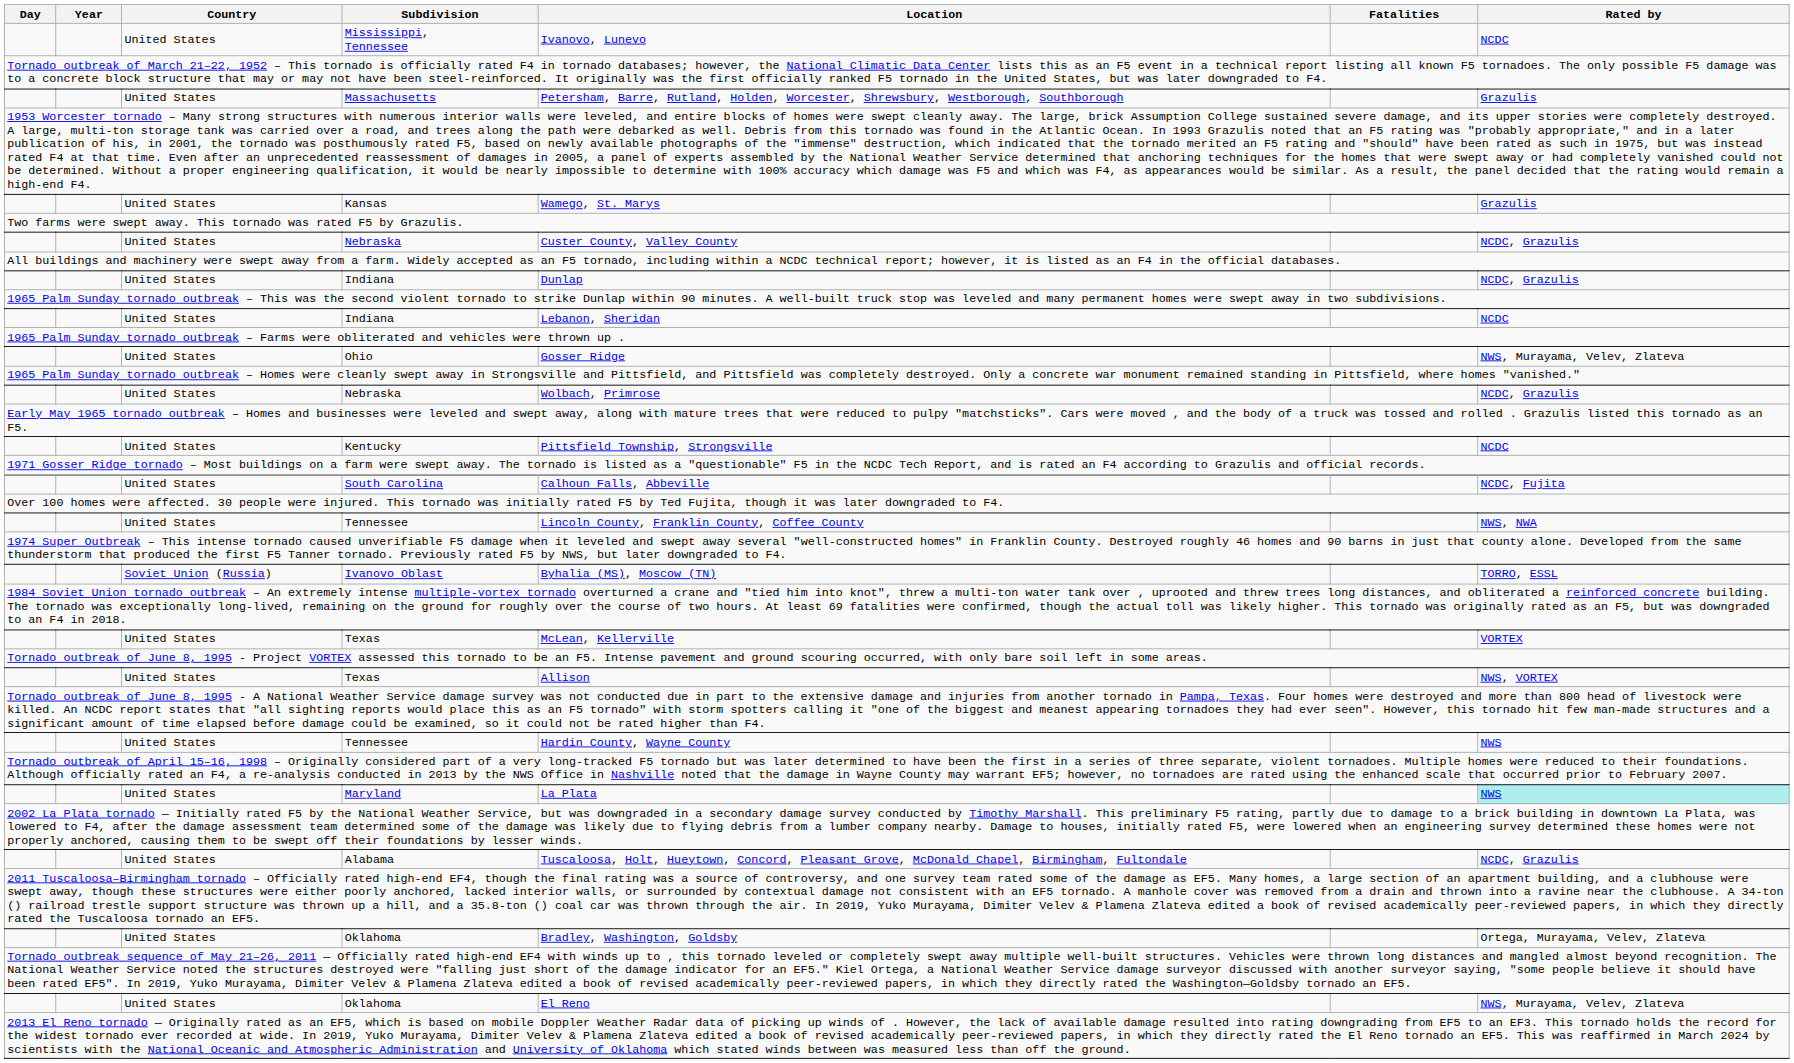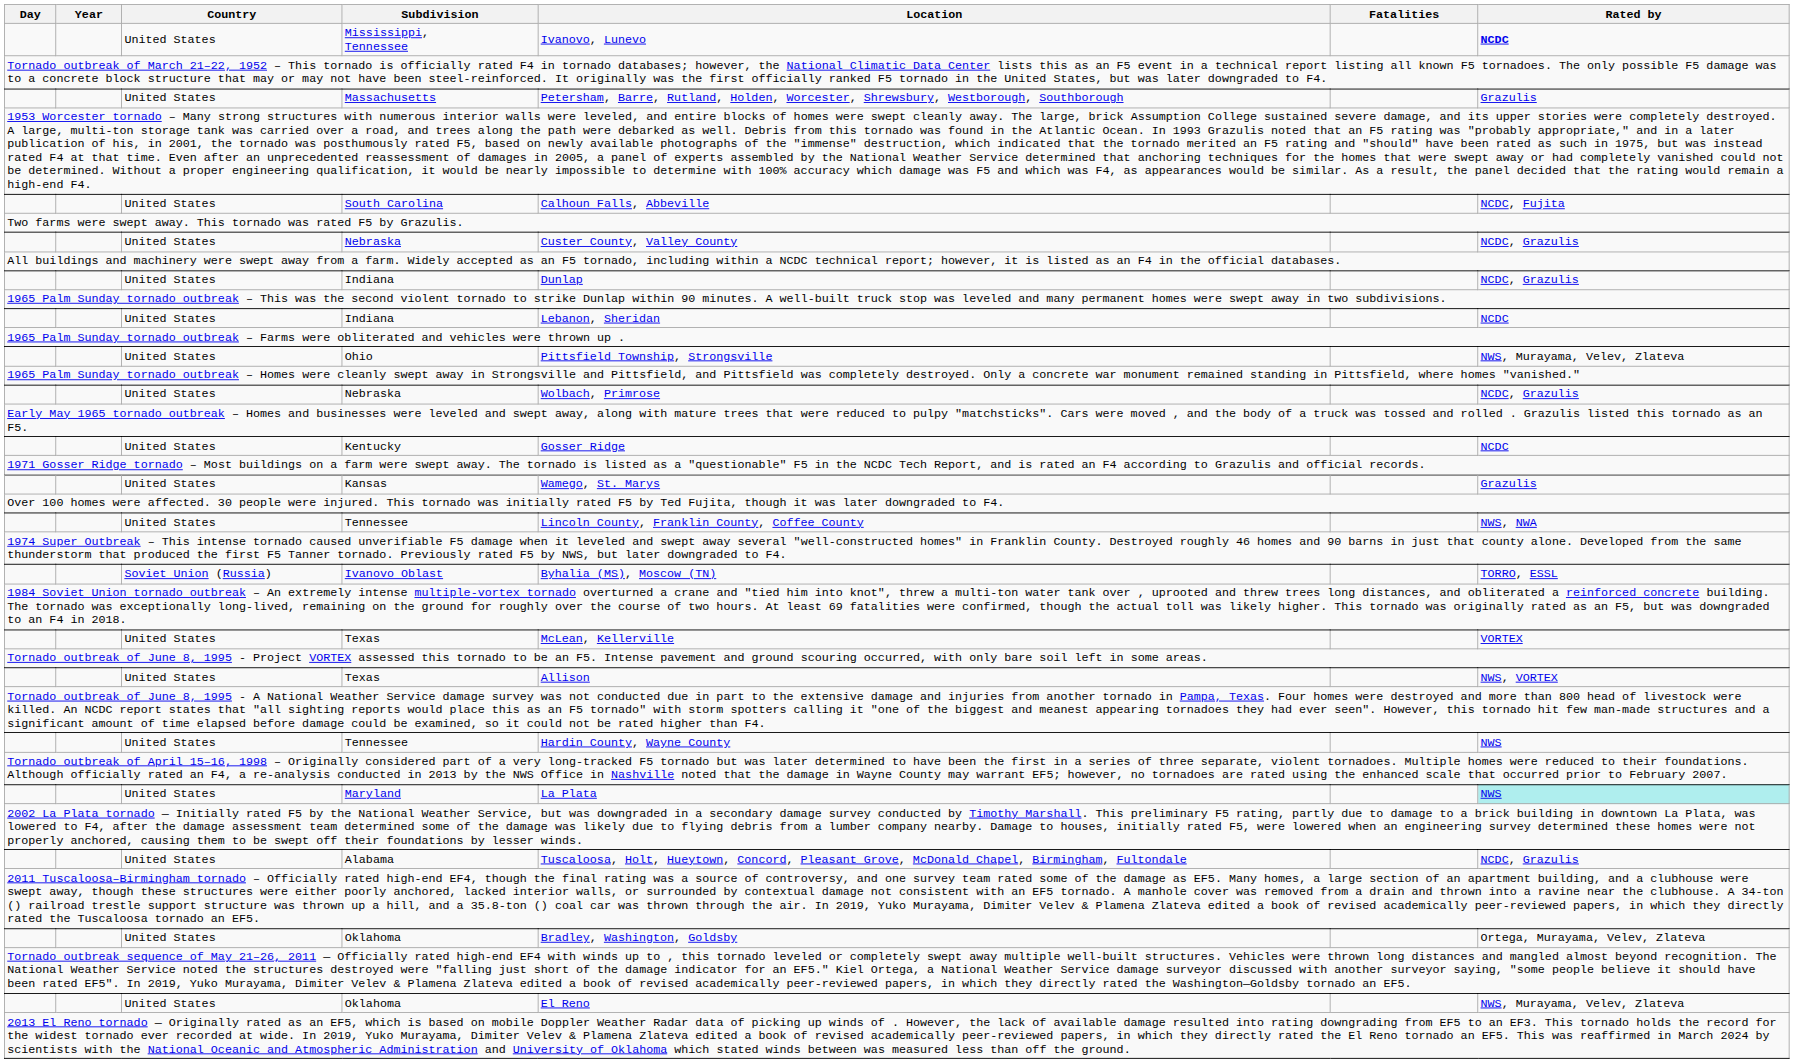(1495, 40) normal -> (1495, 40) bold
rows swapped: (170, 204) <-> (170, 484)
(583, 356) Gosser Ridge -> (657, 356) Pittsfield Township, Strongsville
(657, 446) Pittsfield Township, Strongsville -> (583, 446) Gosser Ridge
